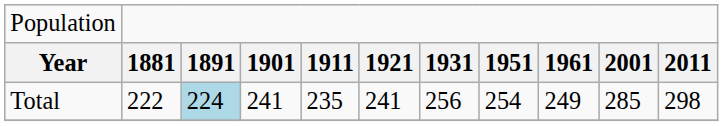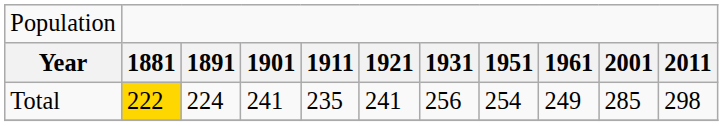(145, 100) no background -> (145, 100) gold background
(205, 100) lightblue background -> (205, 100) no background
